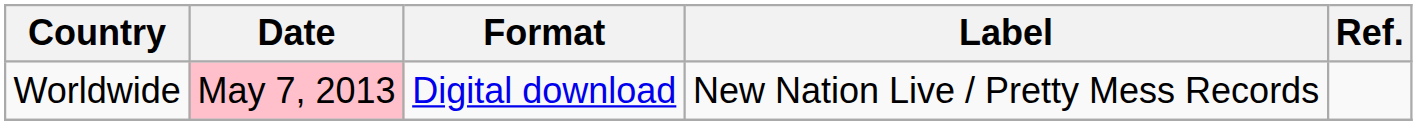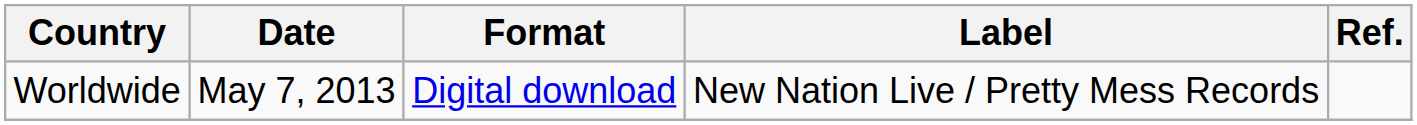(296, 90) pink background -> (296, 90) no background
